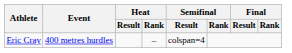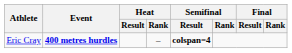(79, 40) normal -> (81, 40) bold
(186, 40) normal -> (191, 40) bold
